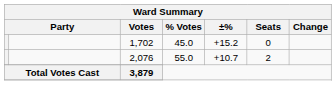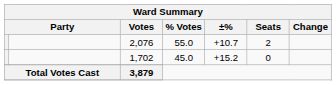rows swapped: (141, 58) <-> (141, 42)
